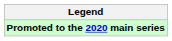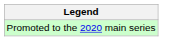(86, 28) bold -> (81, 28) normal
